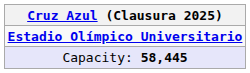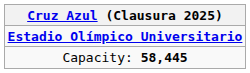(125, 57) lavender background -> (125, 57) no background
